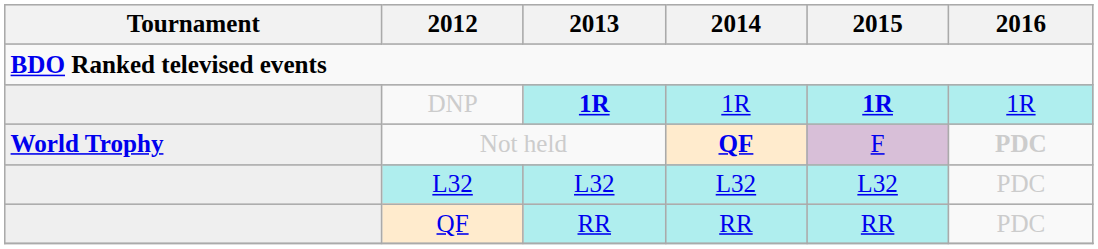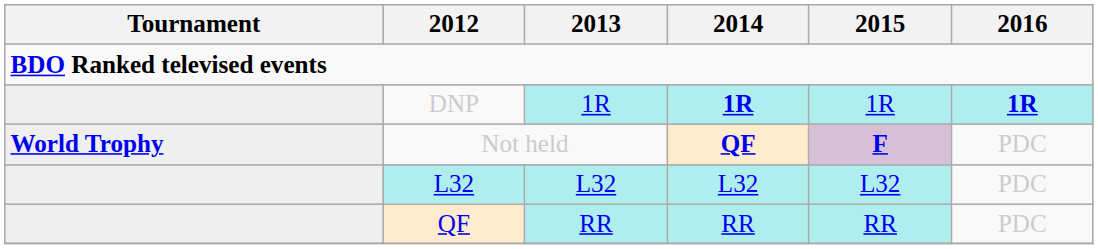(594, 104) bold -> (596, 104) normal
(736, 104) normal -> (738, 104) bold
(878, 104) bold -> (880, 104) normal
(1021, 104) normal -> (1022, 104) bold
(878, 143) normal -> (880, 143) bold
(1021, 143) bold -> (1022, 143) normal
